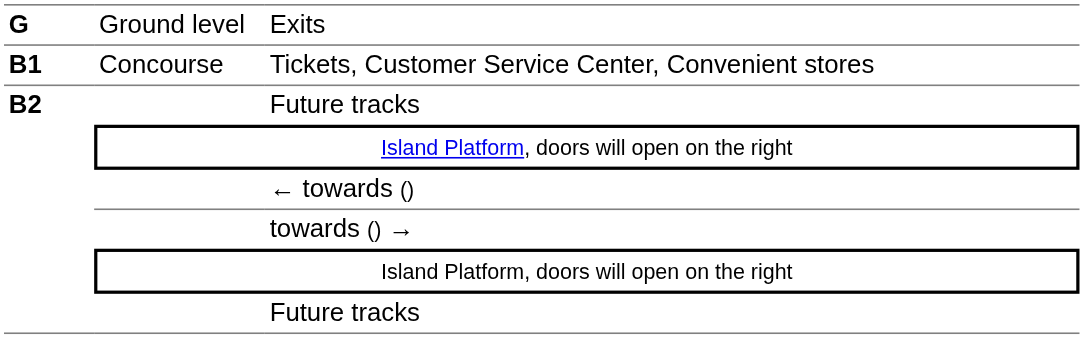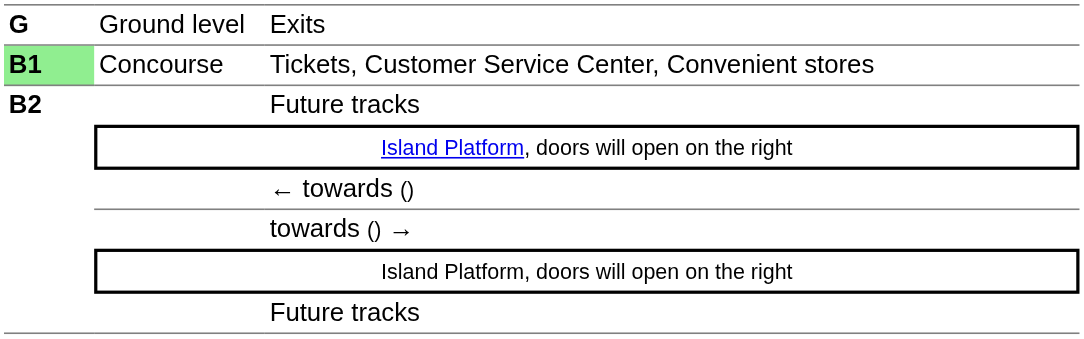(25, 64) no background -> (25, 64) lightgreen background
